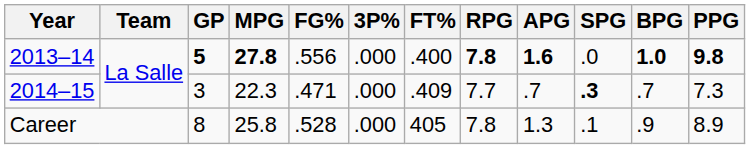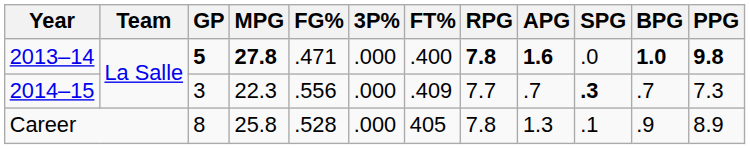(315, 56) .556 -> (315, 56) .471
(315, 90) .471 -> (315, 90) .556
